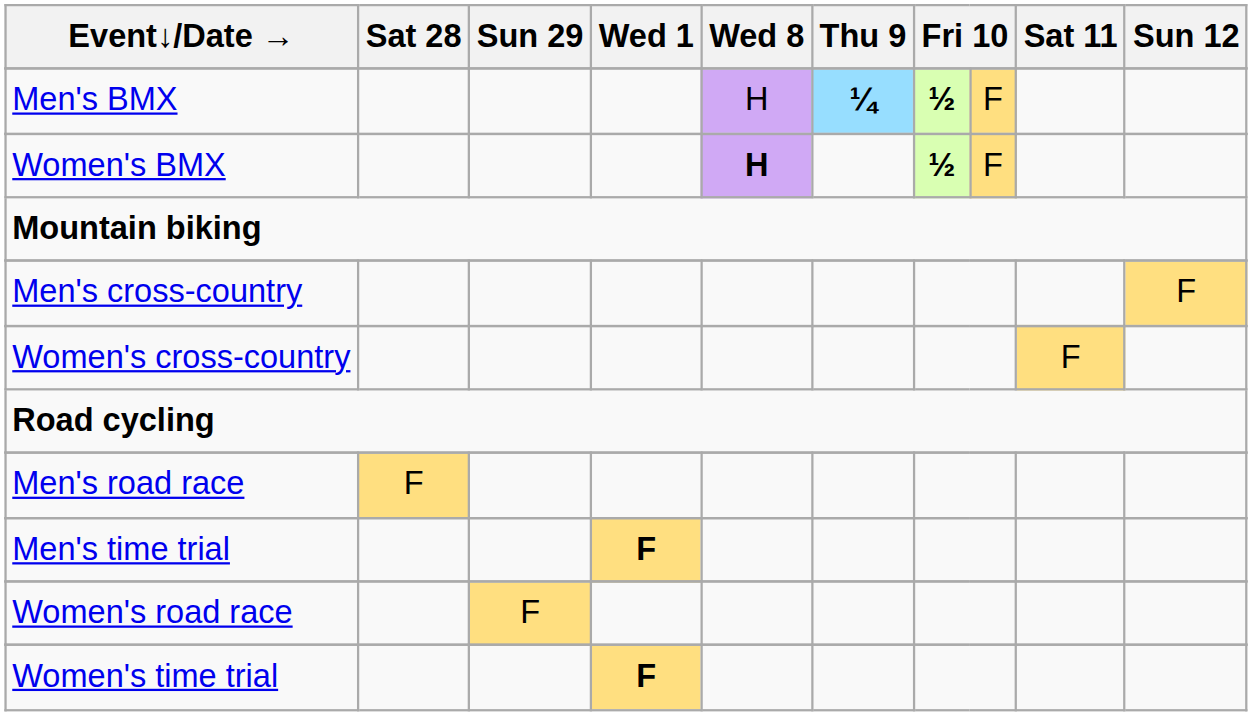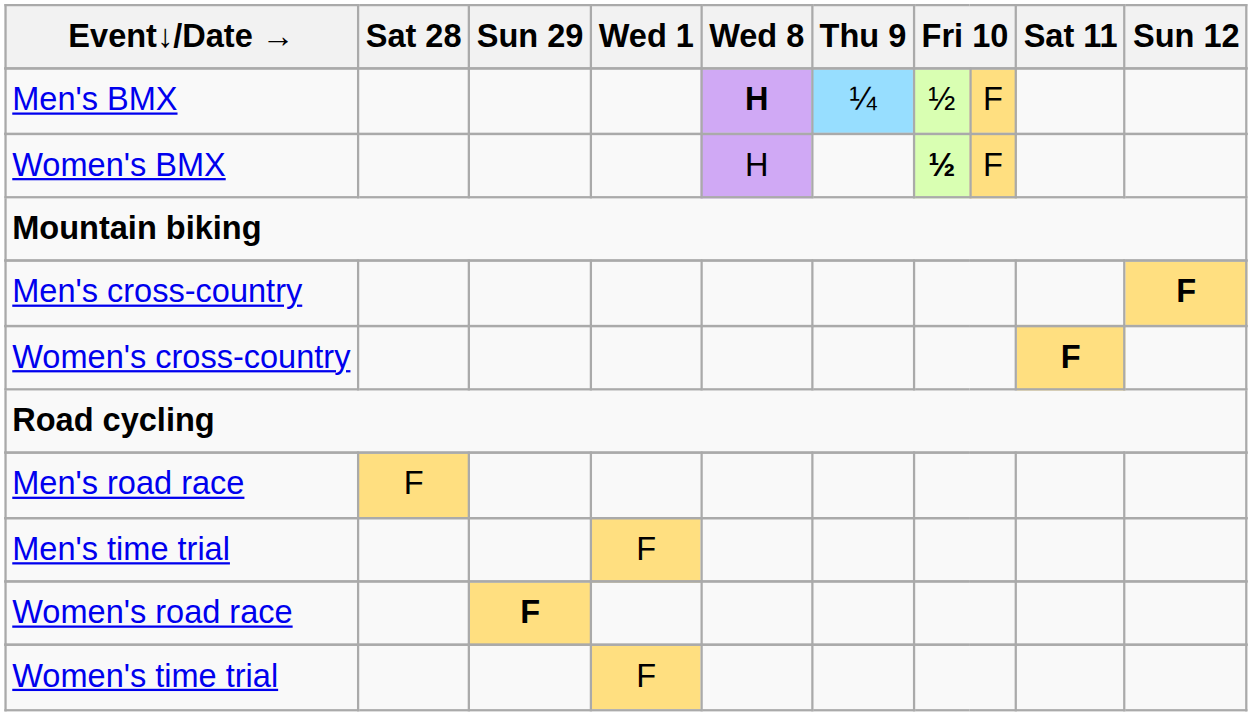(757, 99) normal -> (757, 99) bold
(863, 99) bold -> (863, 99) normal
(942, 99) bold -> (942, 99) normal
(757, 163) bold -> (757, 163) normal
(1186, 292) normal -> (1186, 292) bold
(1071, 356) normal -> (1071, 356) bold
(646, 548) bold -> (646, 548) normal
(530, 612) normal -> (530, 612) bold
(646, 676) bold -> (646, 676) normal
